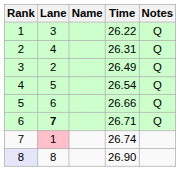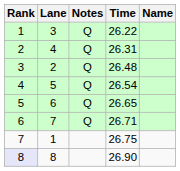columns swapped: (87, 13) <-> (157, 13)
(122, 67) 26.49 -> (123, 67) 26.48
(122, 103) 26.66 -> (123, 103) 26.65
(53, 121) bold -> (53, 121) normal
(53, 139) pink background -> (53, 139) no background
(122, 139) 26.74 -> (123, 139) 26.75
